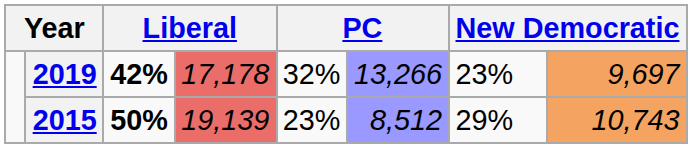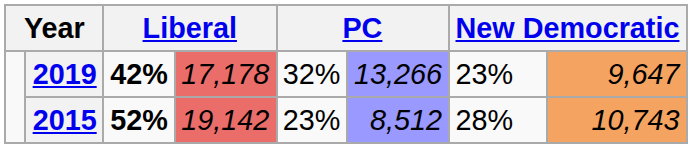(643, 74) 9,697 -> (643, 74) 9,647
(139, 120) 50% -> (139, 120) 52%
(225, 120) 19,139 -> (225, 120) 19,142
(484, 120) 29% -> (484, 120) 28%
